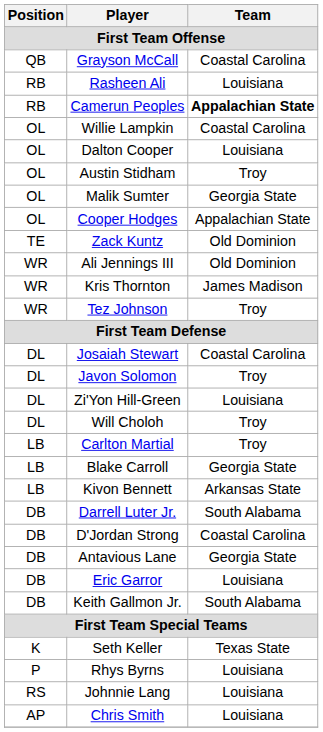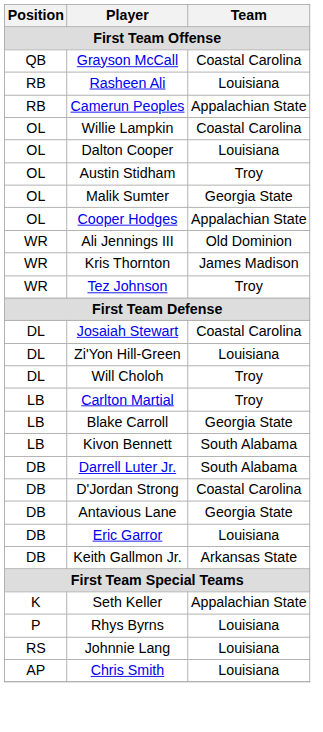(253, 106) bold -> (249, 106) normal
- row: (127, 241)
- row: (127, 377)
(253, 490) Arkansas State -> (249, 444) South Alabama
(253, 602) South Alabama -> (249, 557) Arkansas State
(253, 648) Texas State -> (249, 602) Appalachian State
